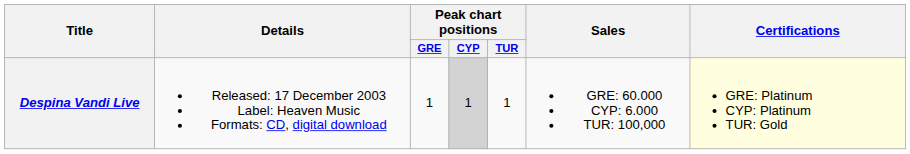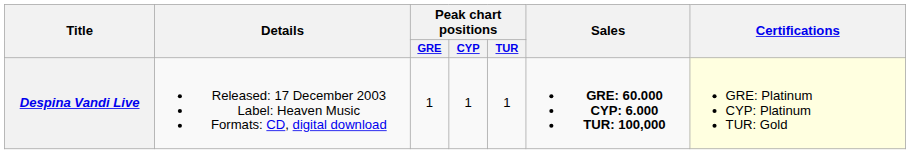(468, 103) lightgrey background -> (468, 103) no background
(608, 111) normal -> (608, 111) bold
